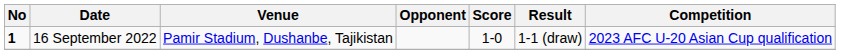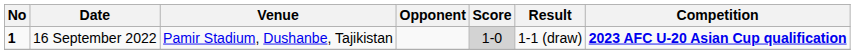(492, 37) no background -> (492, 37) lightgrey background
(710, 37) normal -> (718, 37) bold
